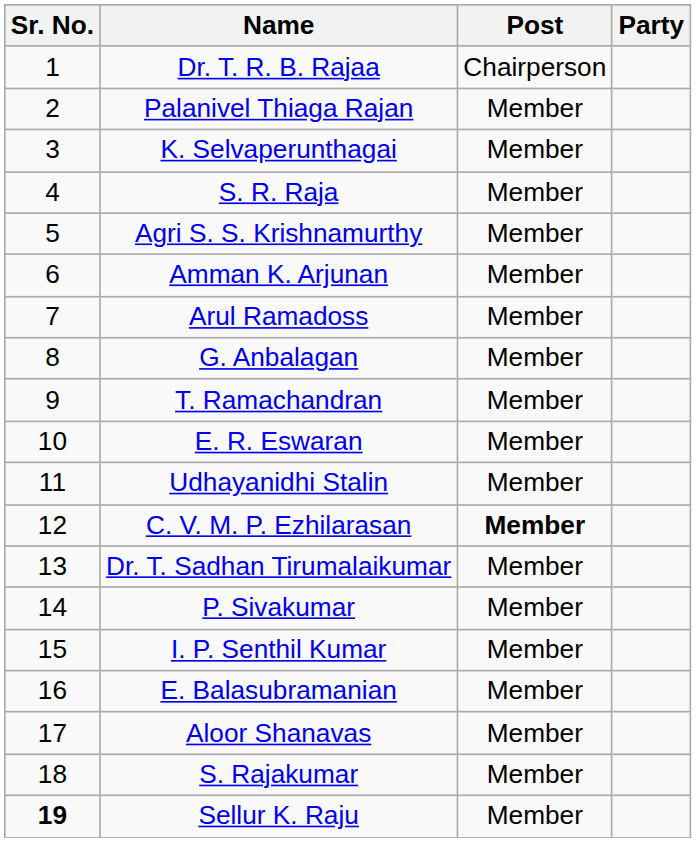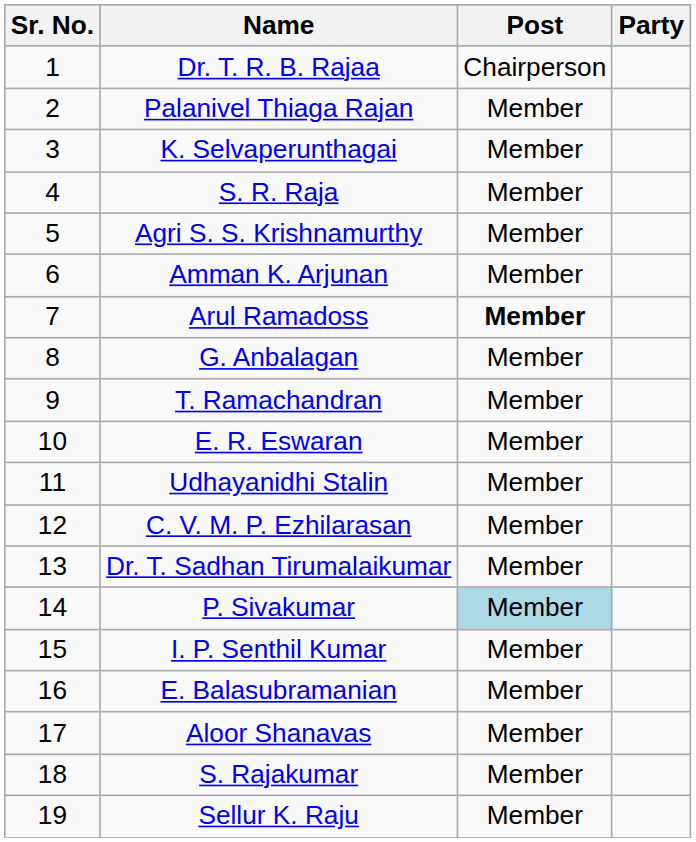(535, 316) normal -> (535, 316) bold
(535, 524) bold -> (535, 524) normal
(535, 607) no background -> (535, 607) lightblue background
(52, 815) bold -> (52, 815) normal
